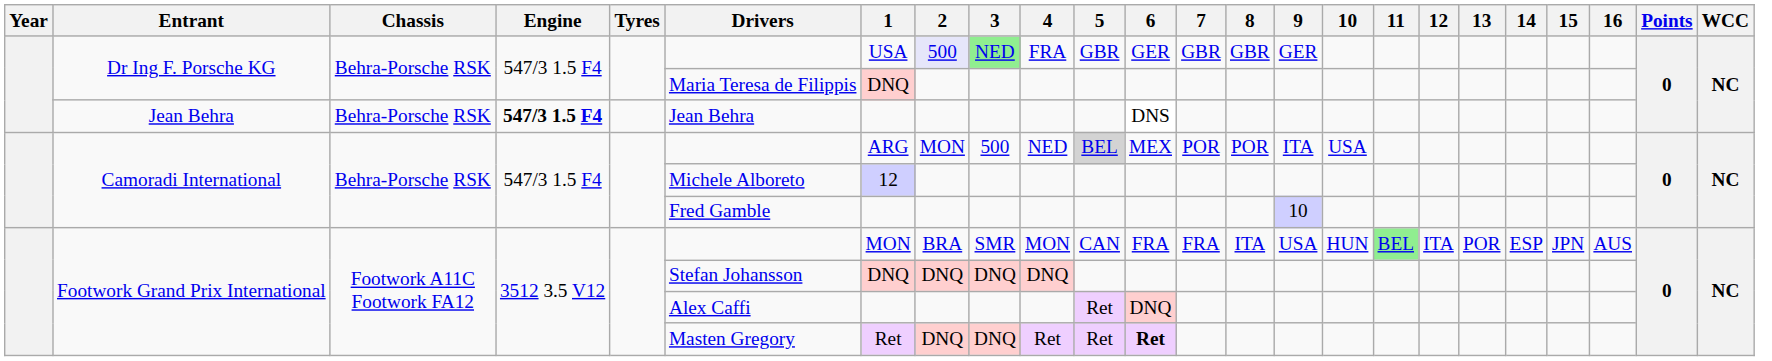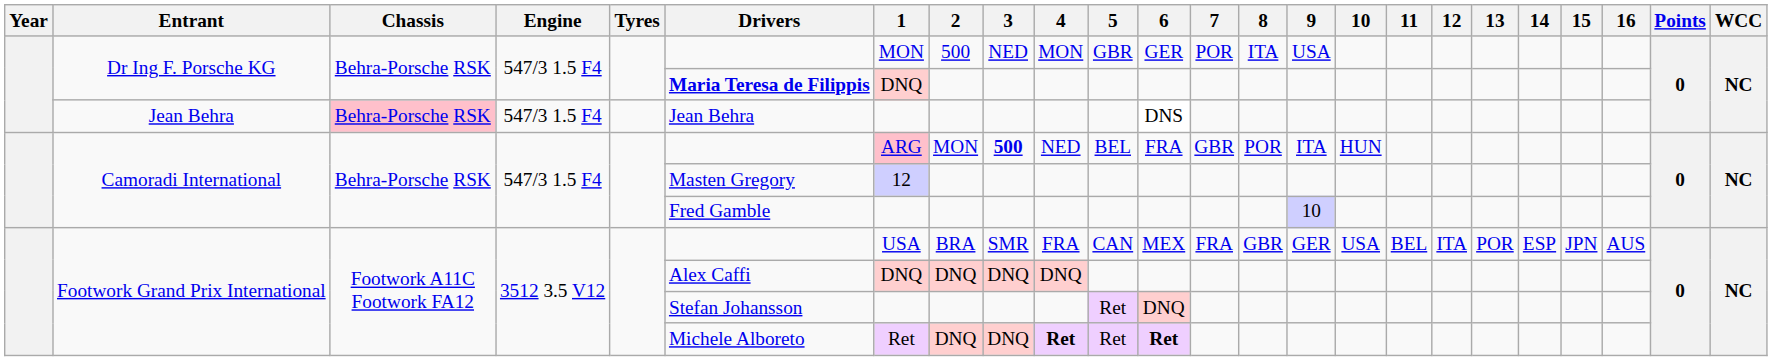(888, 51) USA -> (901, 51) MON
(942, 51) lavender background -> (956, 51) no background
(995, 51) lightgreen background -> (1008, 51) no background
(1048, 51) FRA -> (1061, 51) MON
(1201, 51) GBR -> (1214, 51) POR
(1250, 51) GBR -> (1263, 51) ITA
(1298, 51) GER -> (1311, 51) USA
(763, 83) normal -> (769, 83) bold
(413, 115) no background -> (413, 115) pink background
(553, 115) bold -> (553, 115) normal
(888, 147) no background -> (901, 147) pink background
(995, 147) normal -> (1008, 147) bold
(1100, 147) lightgrey background -> (1113, 147) no background
(1151, 147) MEX -> (1164, 147) FRA
(1201, 147) POR -> (1214, 147) GBR
(1347, 147) USA -> (1361, 147) HUN
(737, 179) Michele Alboreto -> (732, 179) Masten Gregory
(888, 243) MON -> (901, 243) USA
(1048, 243) MON -> (1061, 243) FRA
(1151, 243) FRA -> (1164, 243) MEX
(1250, 243) ITA -> (1263, 243) GBR
(1298, 243) USA -> (1311, 243) GER
(1347, 243) HUN -> (1361, 243) USA
(1396, 243) lightgreen background -> (1409, 243) no background
(736, 274) Stefan Johansson -> (710, 274) Alex Caffi
(710, 306) Alex Caffi -> (736, 306) Stefan Johansson
(732, 338) Masten Gregory -> (737, 338) Michele Alboreto
(1048, 338) normal -> (1061, 338) bold
